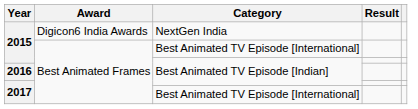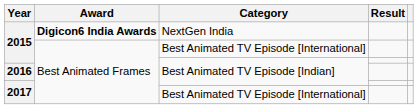(92, 31) normal -> (97, 31) bold
